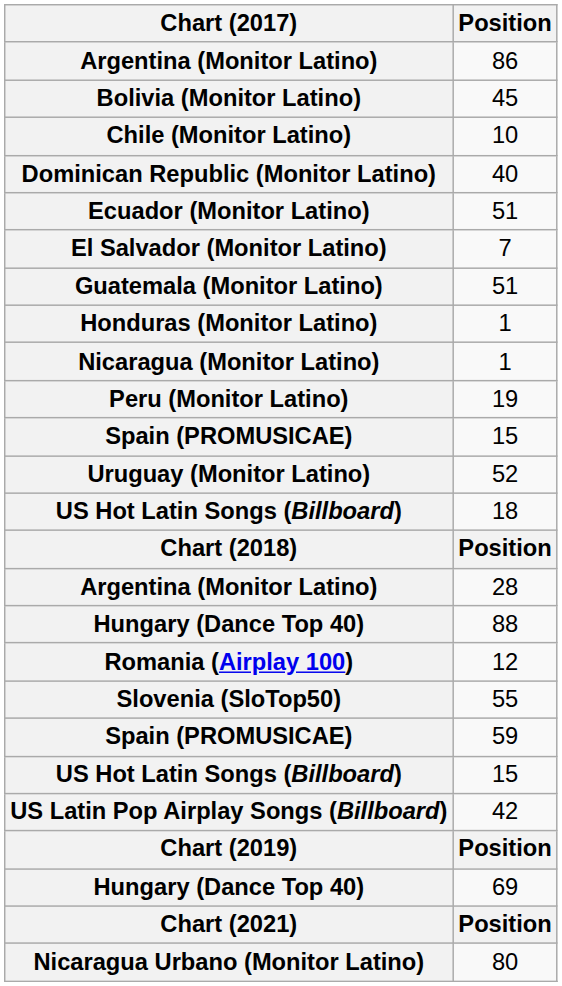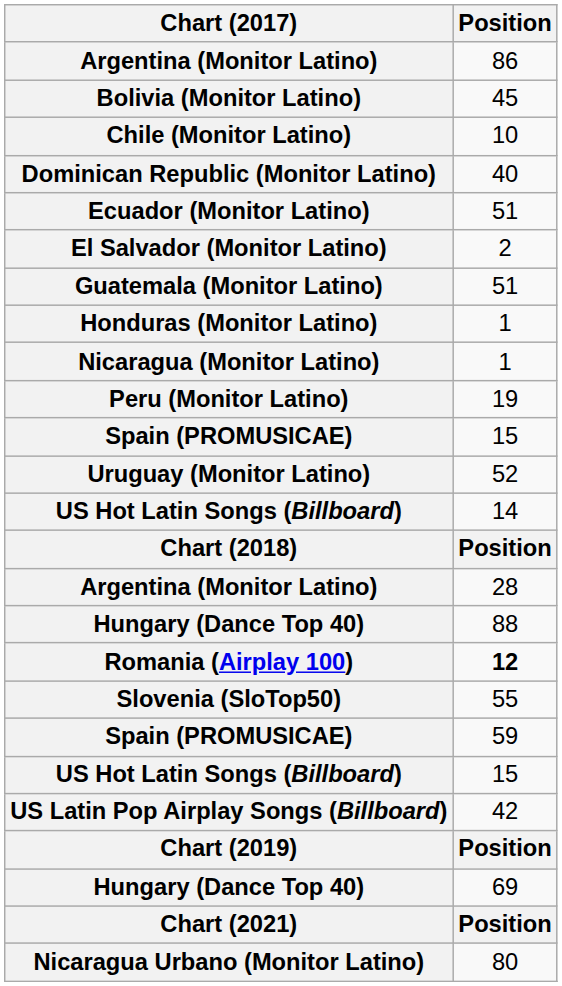(505, 248) 7 -> (505, 248) 2
(505, 511) 18 -> (505, 511) 14
(505, 661) normal -> (505, 661) bold
